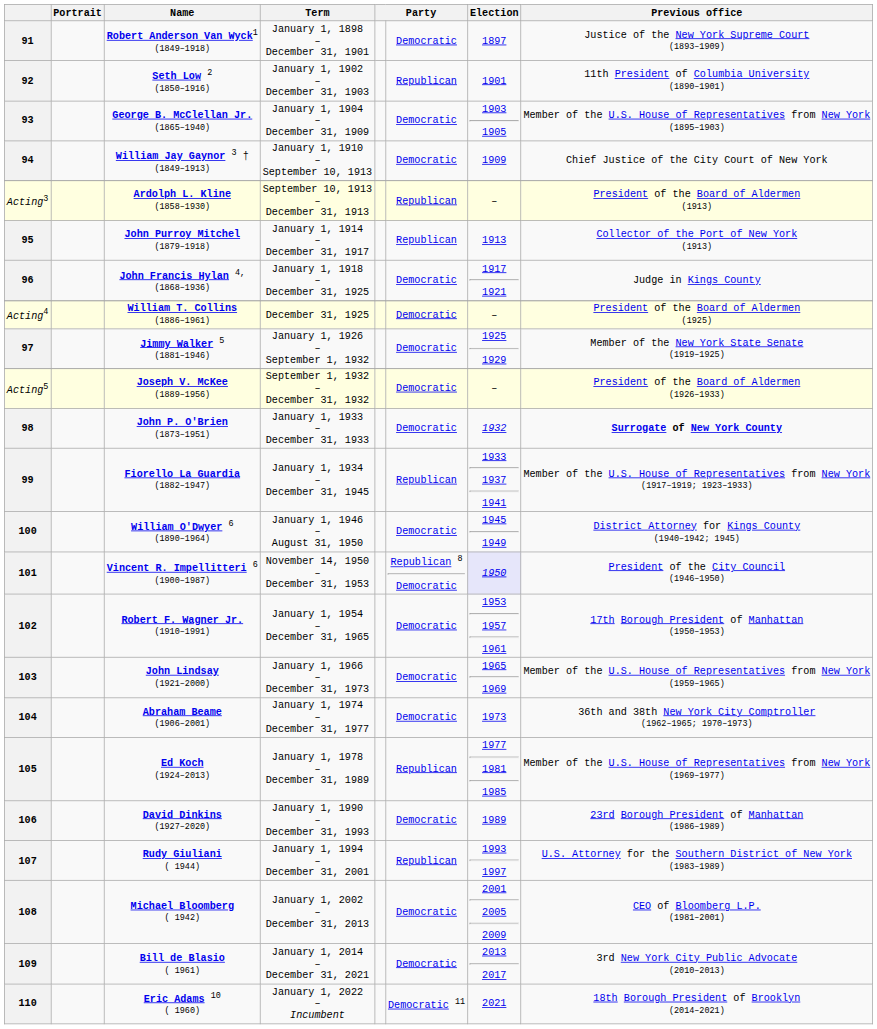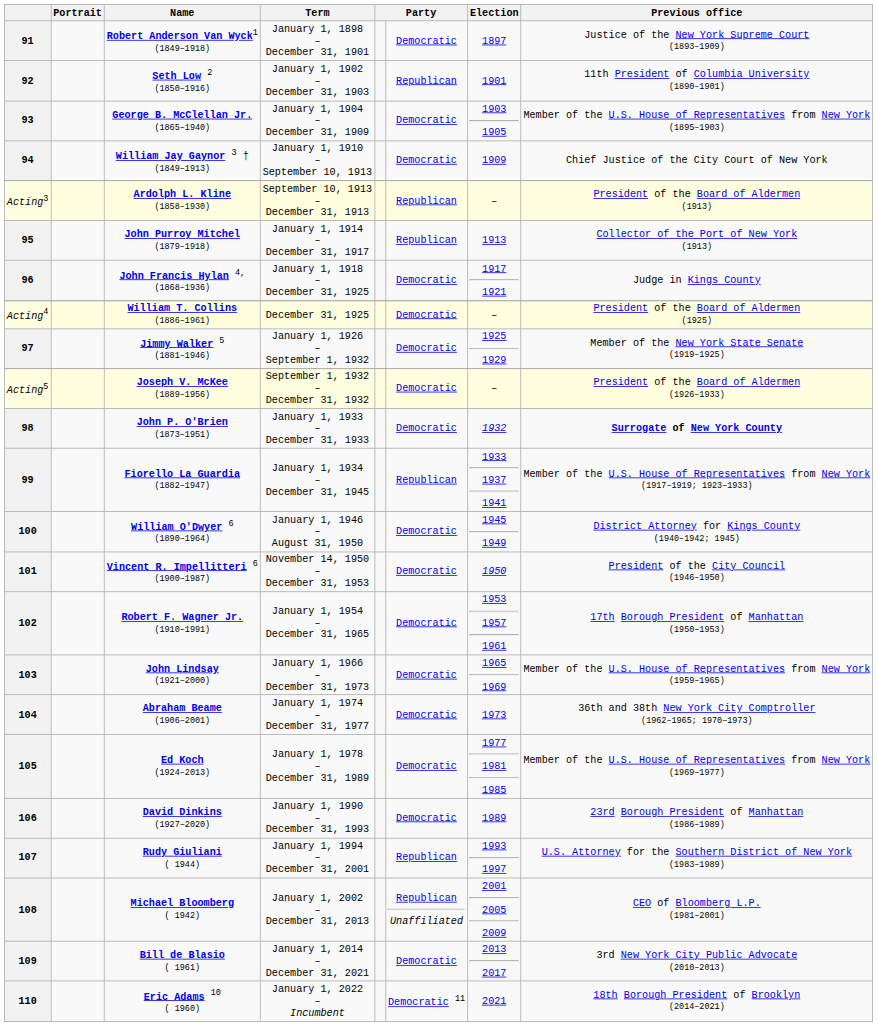(427, 573) Republican 8 Democratic -> (427, 572) Democratic
(494, 573) lavender background -> (494, 572) no background
(427, 769) Republican -> (427, 766) Democratic
(427, 912) Democratic -> (427, 910) Republican Unaffiliated
